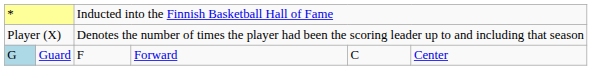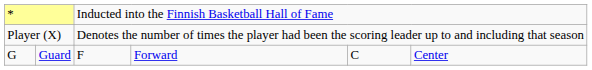(12, 55) lightblue background -> (12, 55) no background
